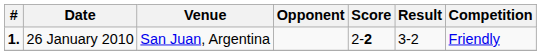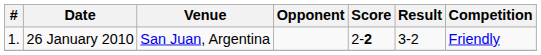(14, 38) bold -> (14, 38) normal
